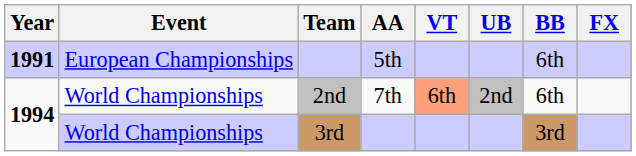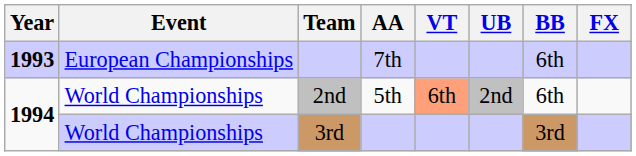(32, 59) 1991 -> (32, 59) 1993
(388, 59) 5th -> (388, 59) 7th
(388, 96) 7th -> (388, 96) 5th
